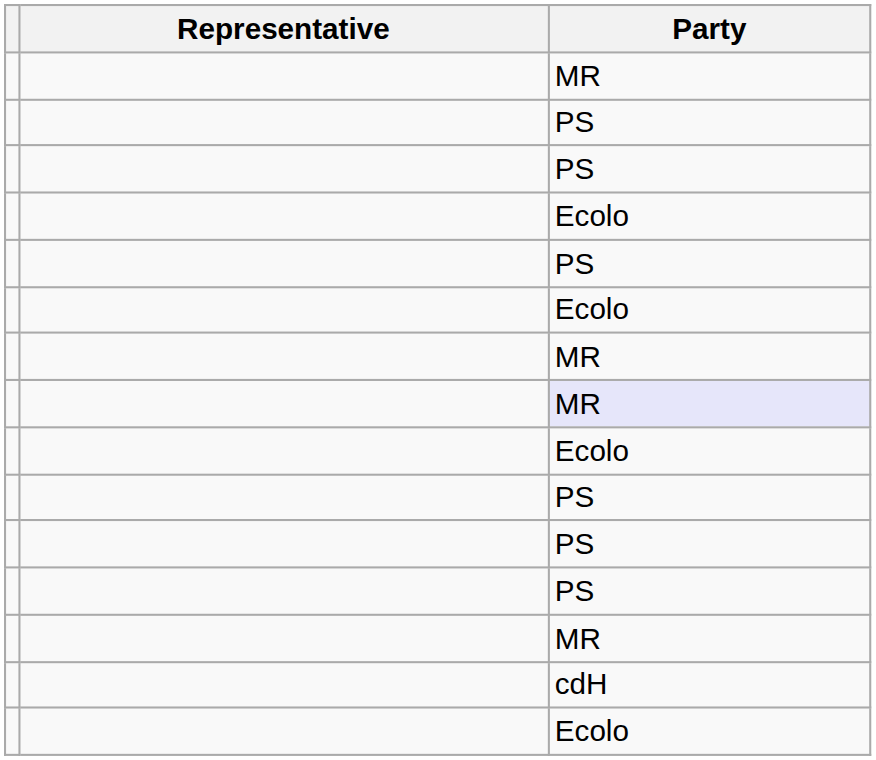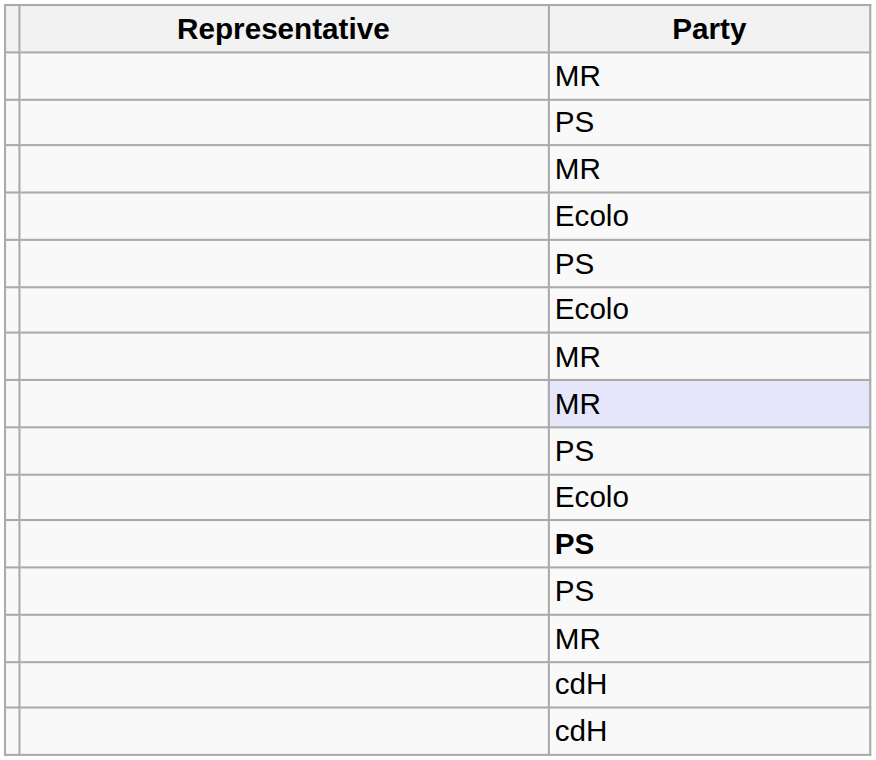(575, 169) PS -> (578, 169) MR
(592, 451) Ecolo -> (575, 451) PS
(575, 498) PS -> (592, 498) Ecolo
(575, 544) normal -> (575, 544) bold
(592, 732) Ecolo -> (581, 732) cdH
